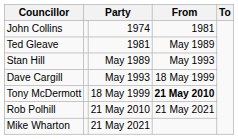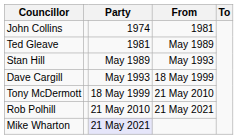(184, 93) bold -> (184, 93) normal
(120, 126) no background -> (120, 126) lavender background
